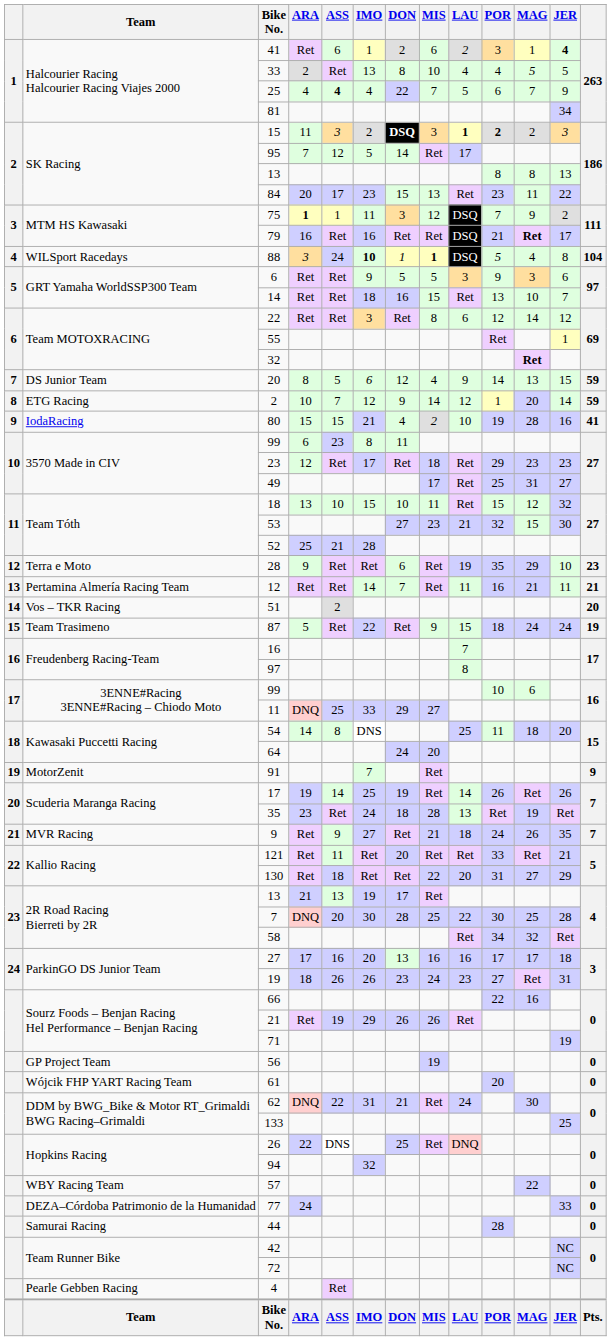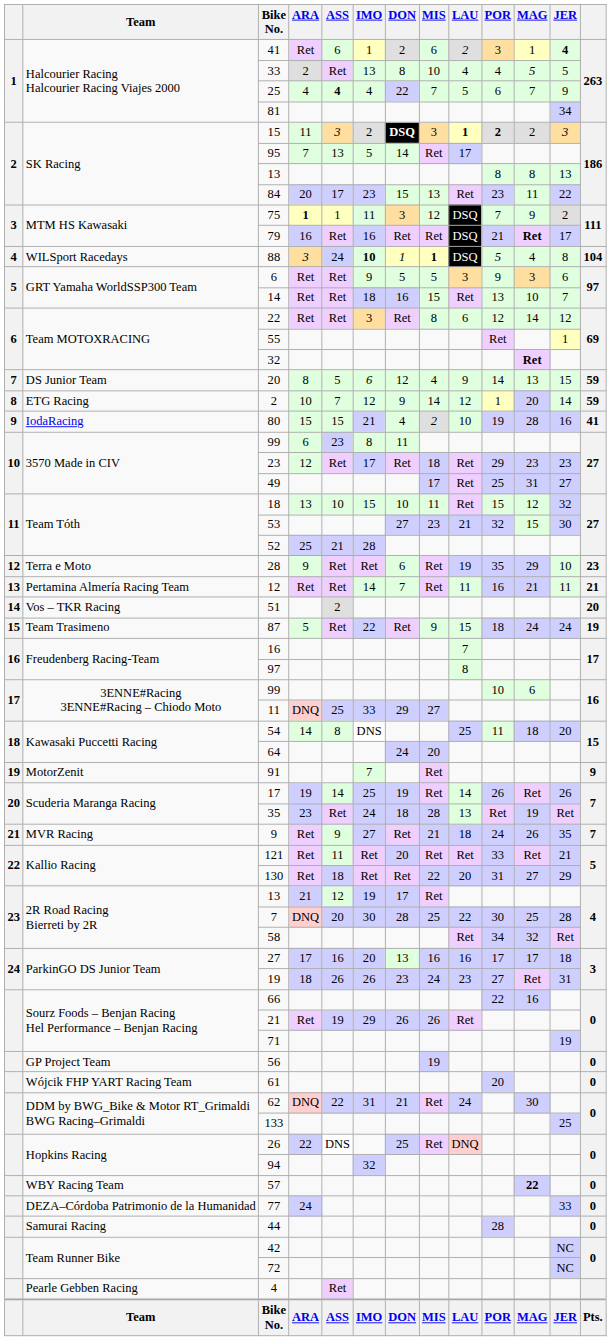(337, 152) 12 -> (337, 152) 13
(337, 896) 13 -> (337, 896) 12
(532, 1185) normal -> (532, 1185) bold
